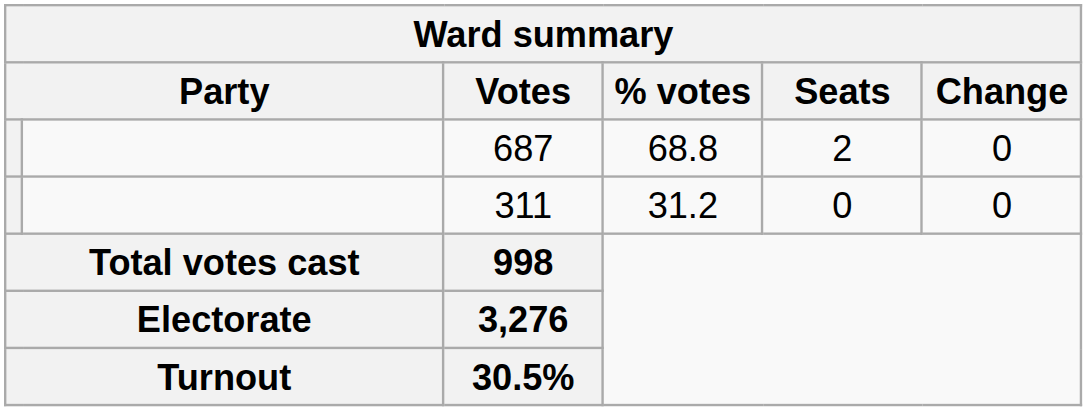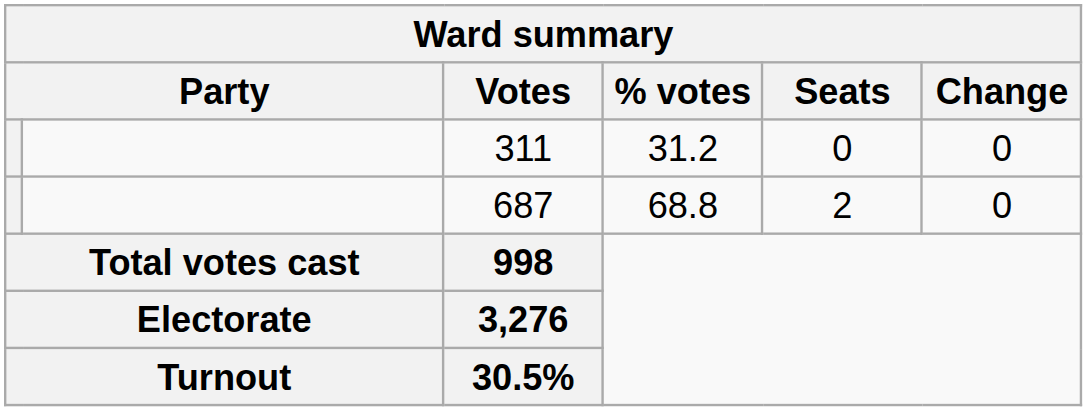rows swapped: (523, 149) <-> (523, 206)
